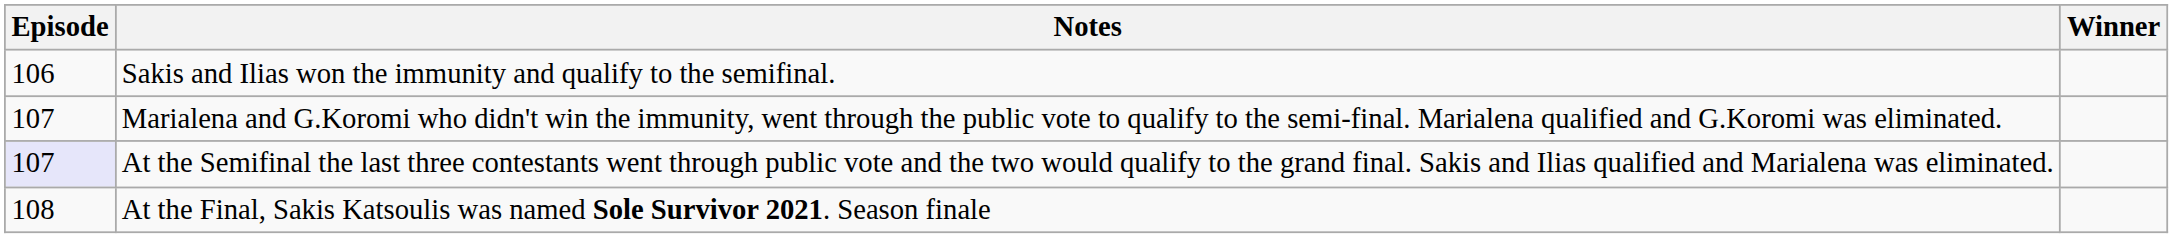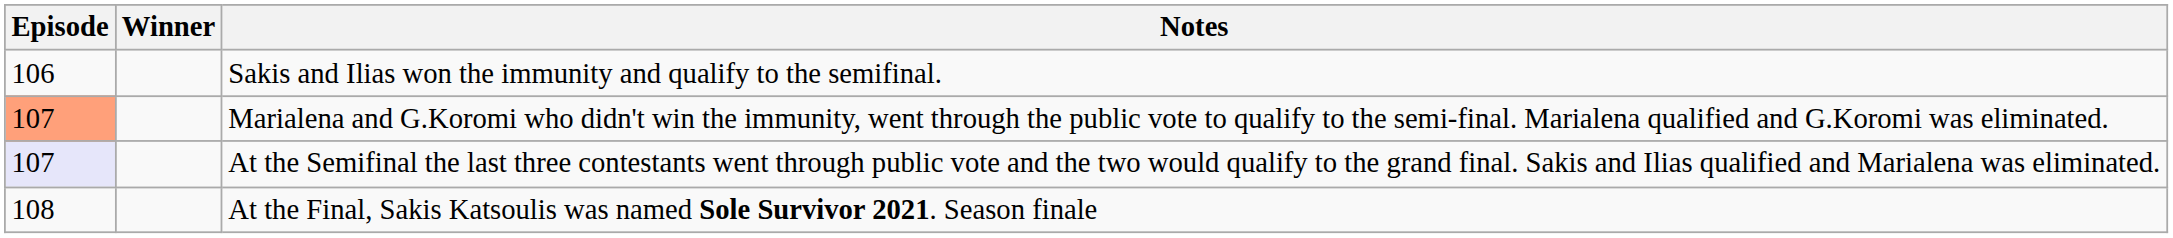columns swapped: (2114, 27) <-> (1088, 27)
(33, 118) no background -> (33, 118) lightsalmon background
